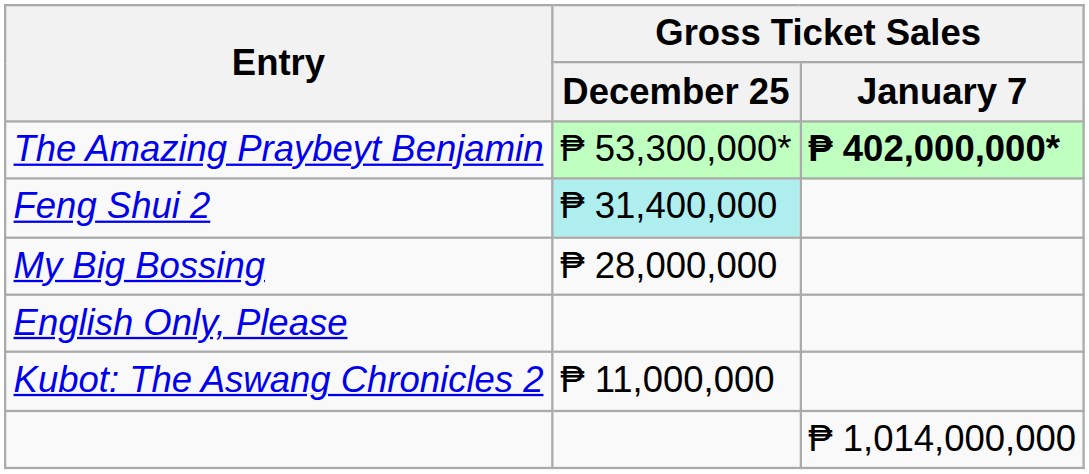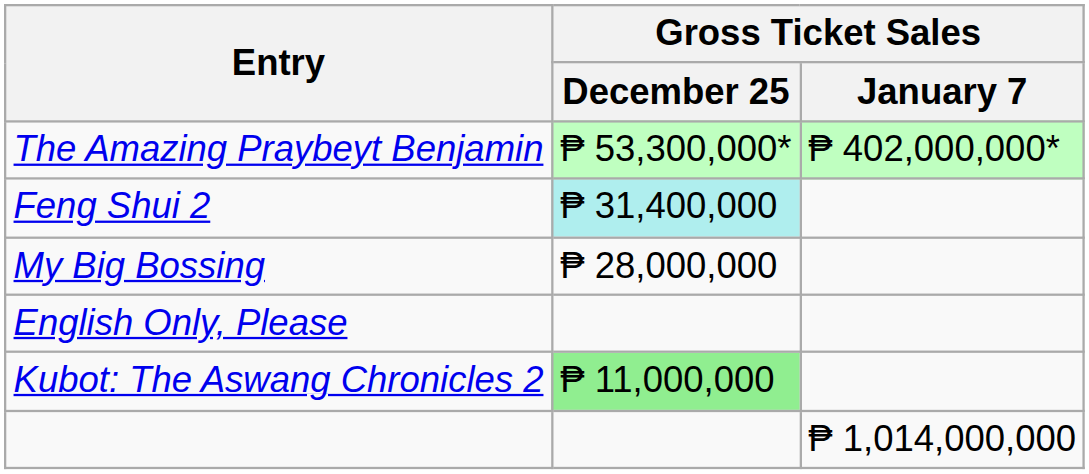(934, 149) bold -> (934, 149) normal
(667, 380) no background -> (667, 380) lightgreen background
